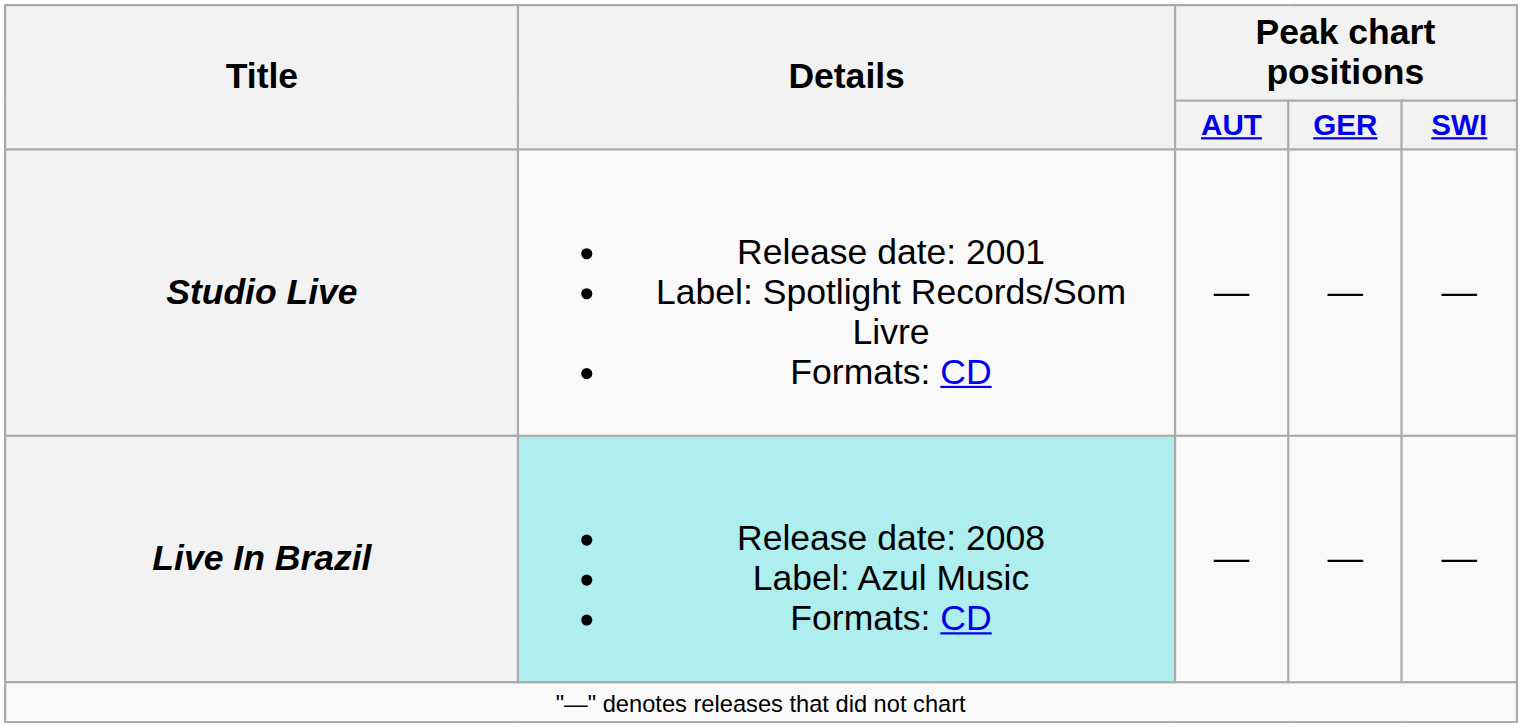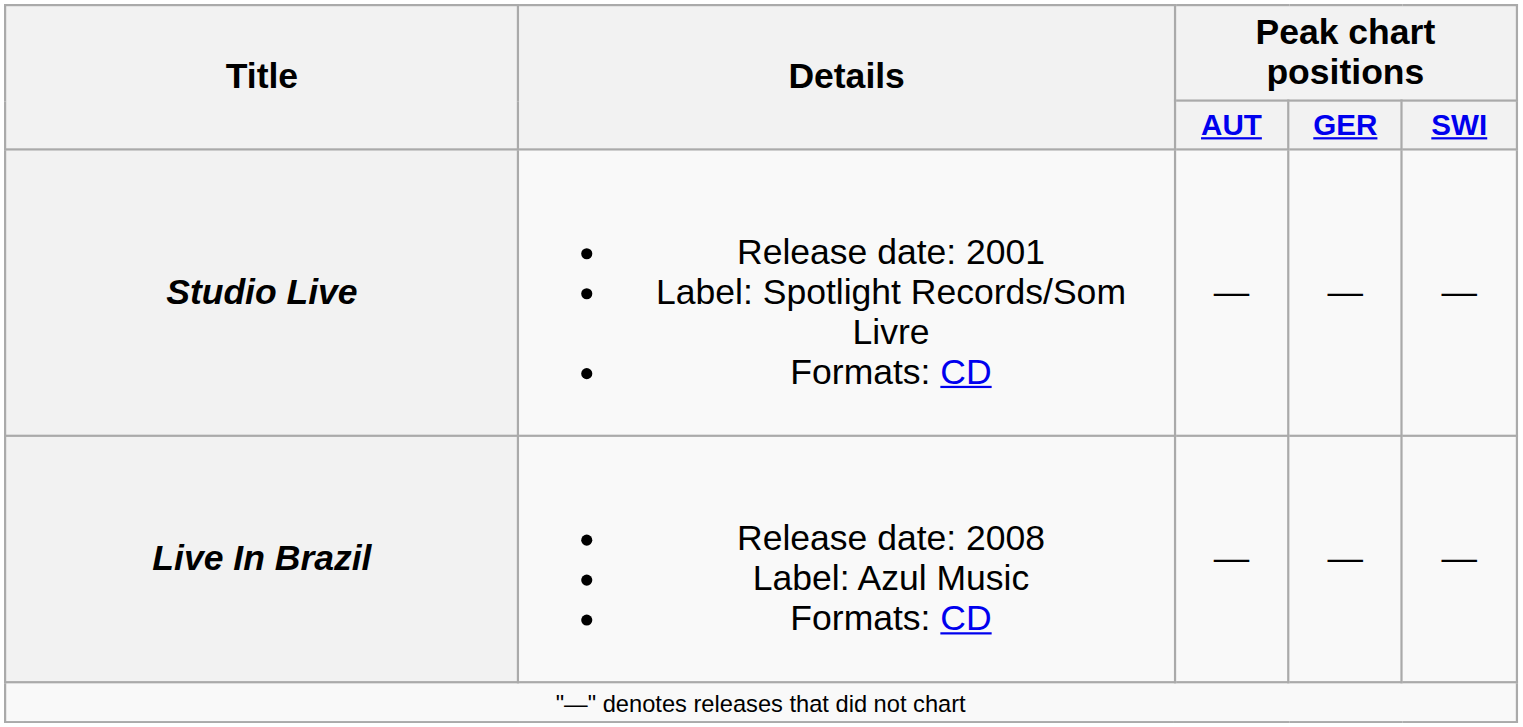(847, 580) paleturquoise background -> (847, 580) no background
